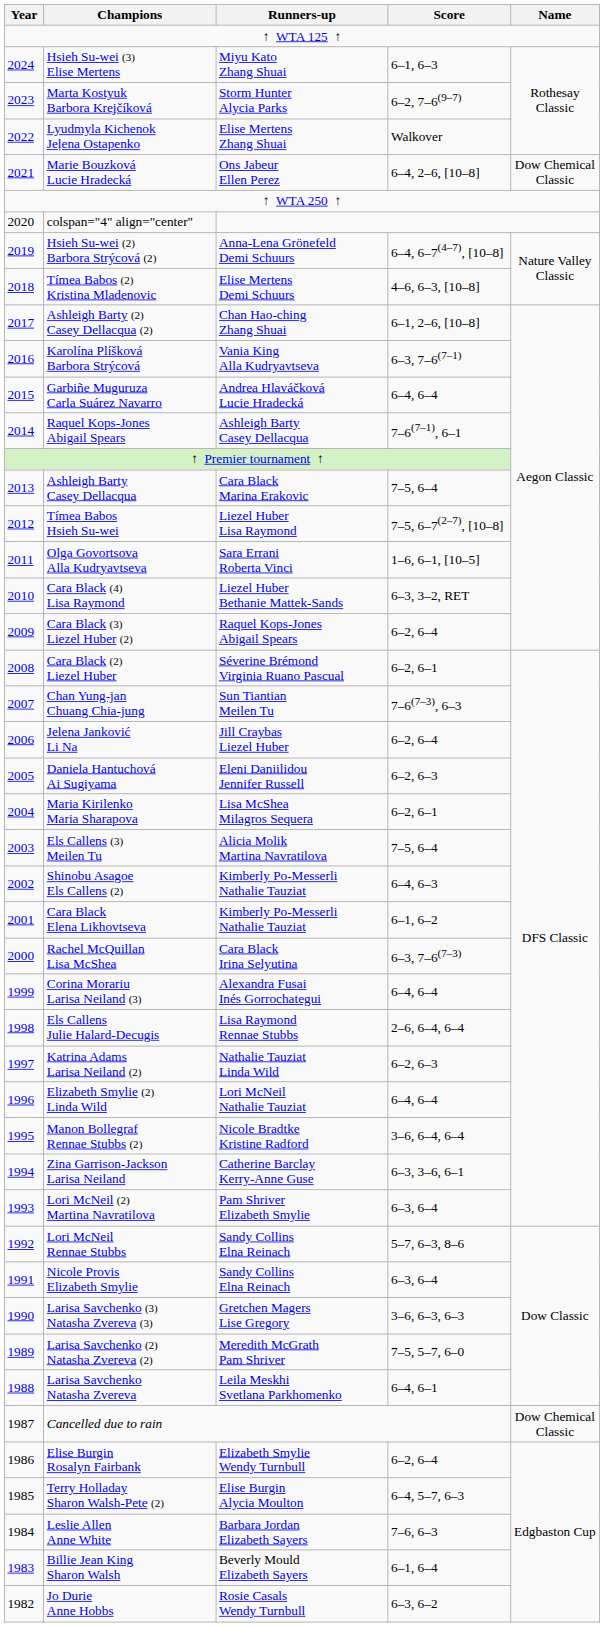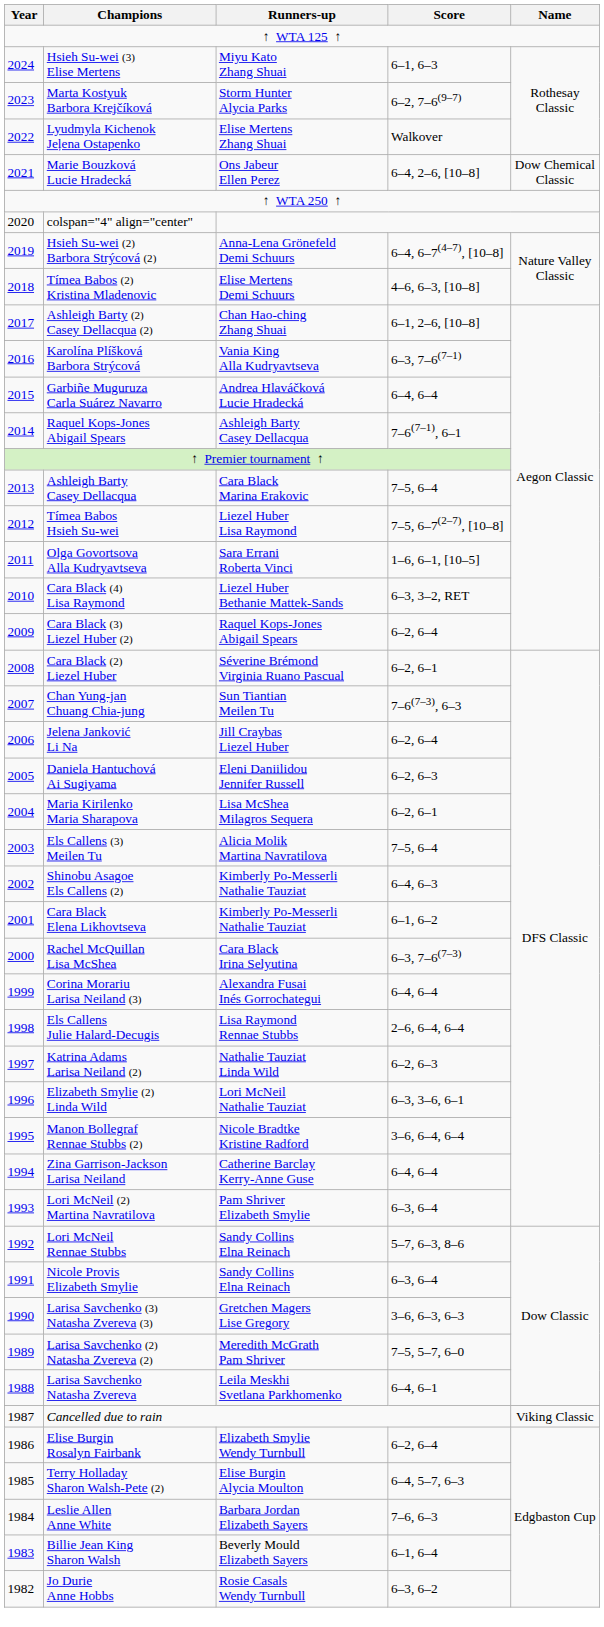(414, 1099) 6–4, 6–4 -> (428, 1099) 6–3, 3–6, 6–1
(428, 1171) 6–3, 3–6, 6–1 -> (414, 1171) 6–4, 6–4
(555, 1423) Dow Chemical Classic -> (555, 1416) Viking Classic
